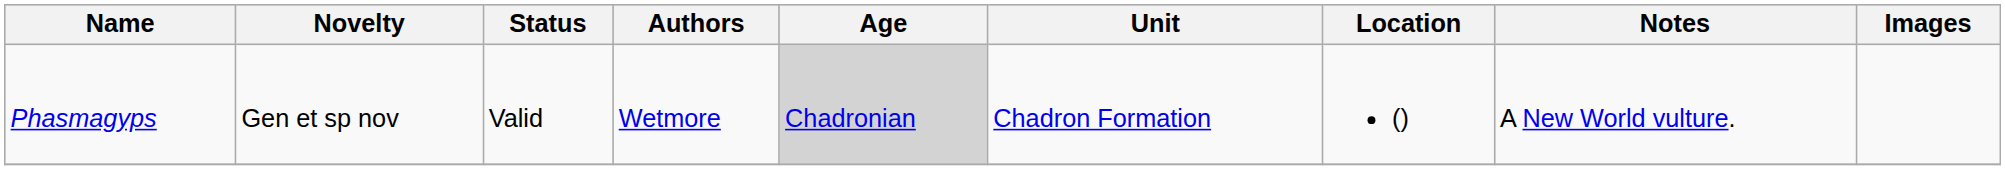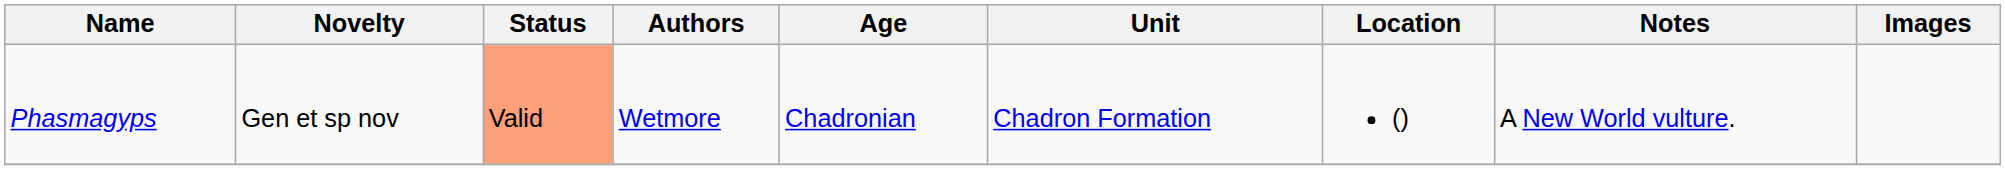(516, 118) no background -> (516, 118) lightsalmon background
(850, 118) lightgrey background -> (850, 118) no background
